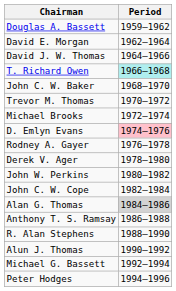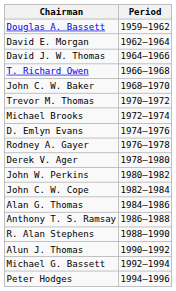(145, 71) paleturquoise background -> (145, 71) no background
(145, 130) pink background -> (145, 130) no background
(145, 205) lightgrey background -> (145, 205) no background
